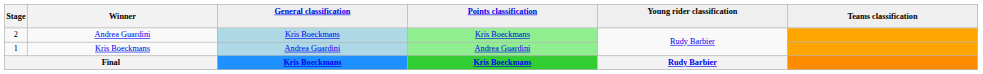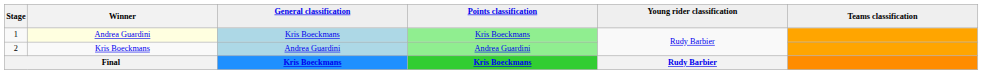(16, 35) 2 -> (16, 35) 1
(122, 35) no background -> (122, 35) lightyellow background
(16, 49) 1 -> (16, 49) 2
